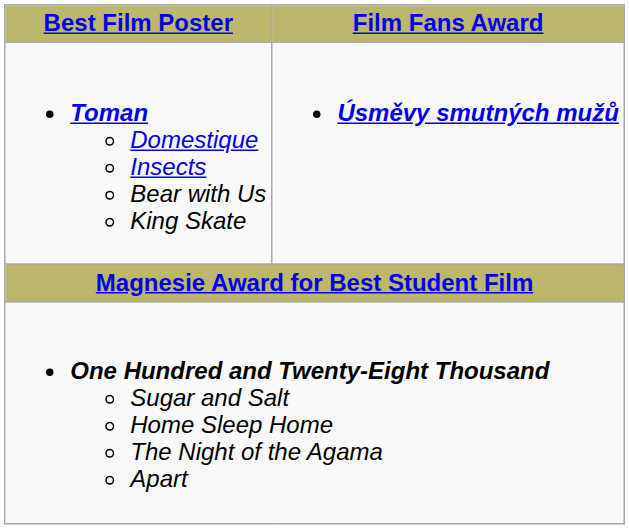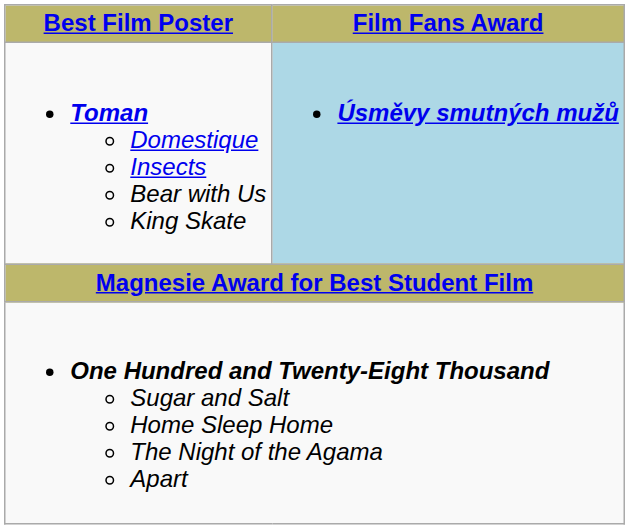(448, 113) no background -> (448, 113) lightblue background
